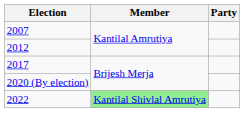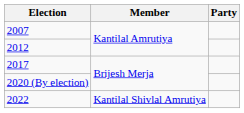(150, 99) lightgreen background -> (150, 99) no background
